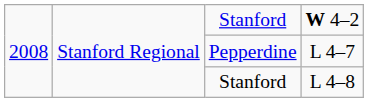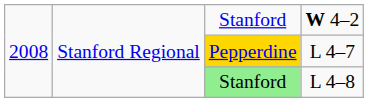(253, 50) no background -> (253, 50) gold background
(253, 81) no background -> (253, 81) lightgreen background
